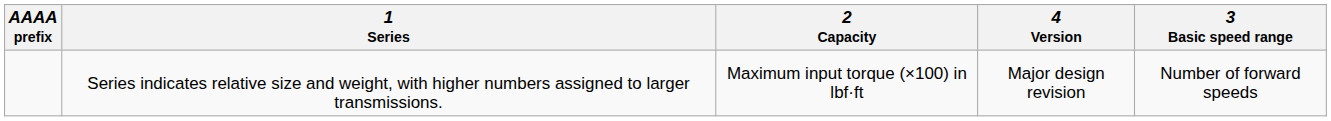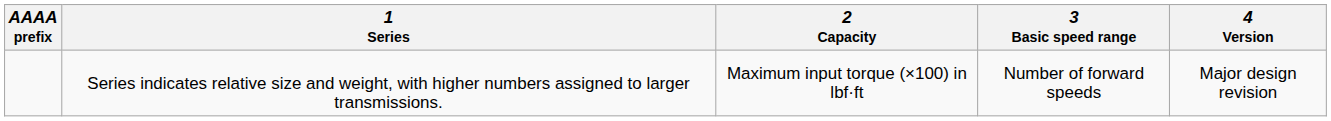columns swapped: (1230, 27) <-> (1056, 27)
